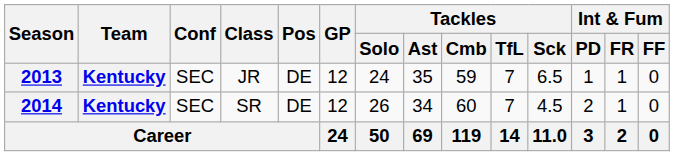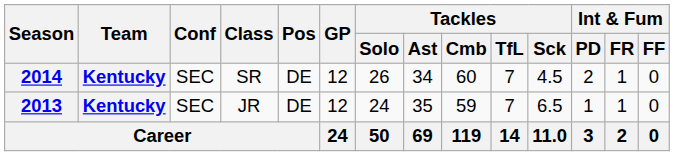rows swapped: (42, 77) <-> (42, 106)
